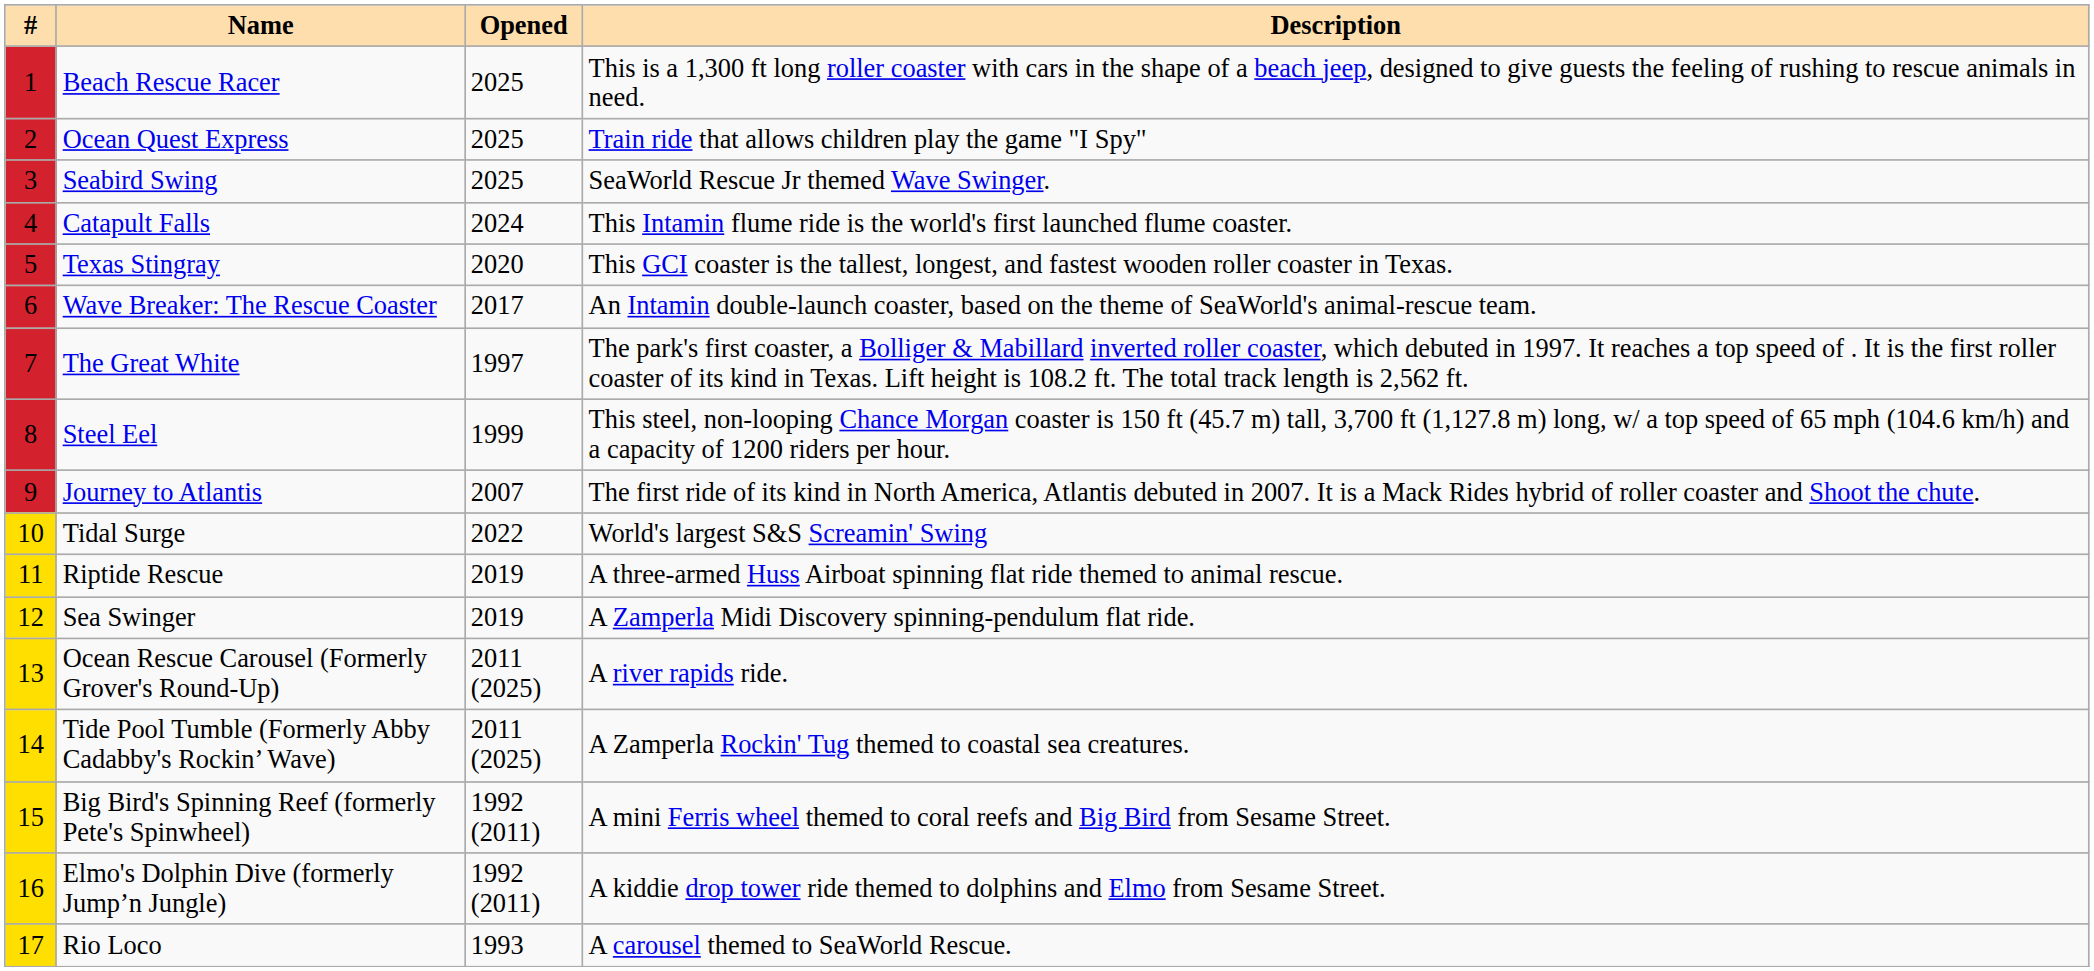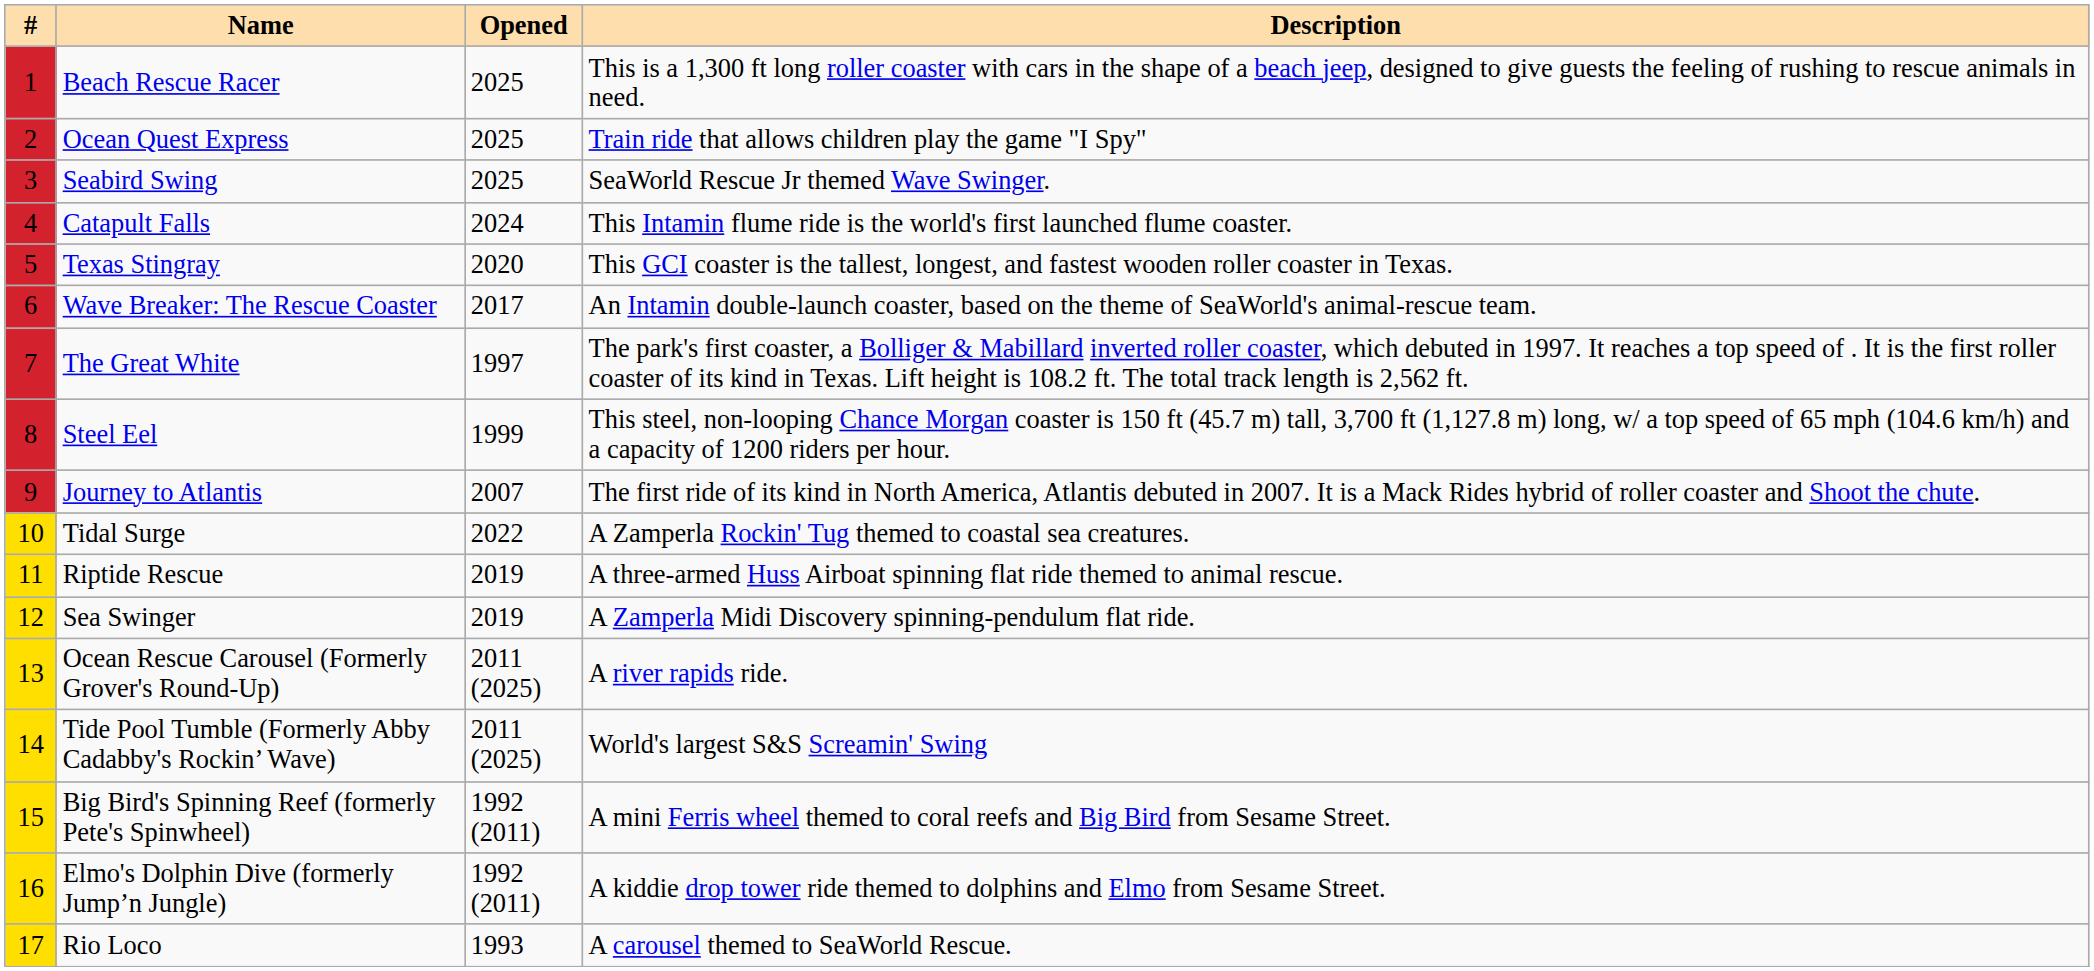(788, 533) World's largest S&S Screamin' Swing -> (889, 533) A Zamperla Rockin' Tug themed to coastal sea creatures.
(889, 745) A Zamperla Rockin' Tug themed to coastal sea creatures. -> (788, 745) World's largest S&S Screamin' Swing
